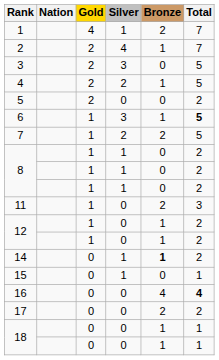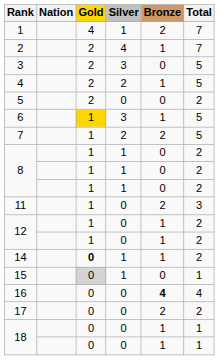(91, 118) no background -> (91, 118) gold background
(199, 118) bold -> (199, 118) normal
(91, 258) normal -> (91, 258) bold
(163, 258) bold -> (163, 258) normal
(91, 275) no background -> (91, 275) lightgrey background
(163, 293) normal -> (163, 293) bold
(199, 293) bold -> (199, 293) normal
